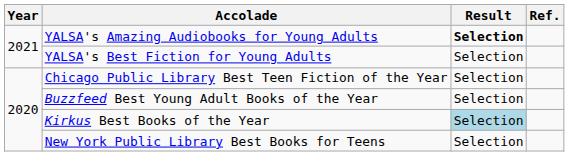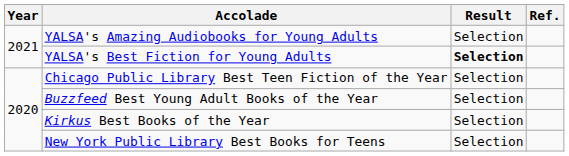(489, 36) bold -> (489, 36) normal
(489, 57) normal -> (489, 57) bold
(489, 120) lightblue background -> (489, 120) no background
